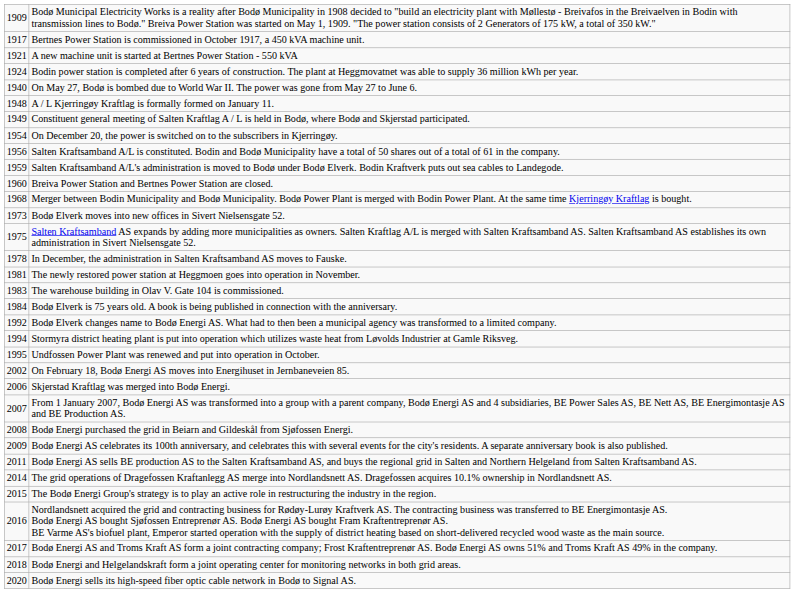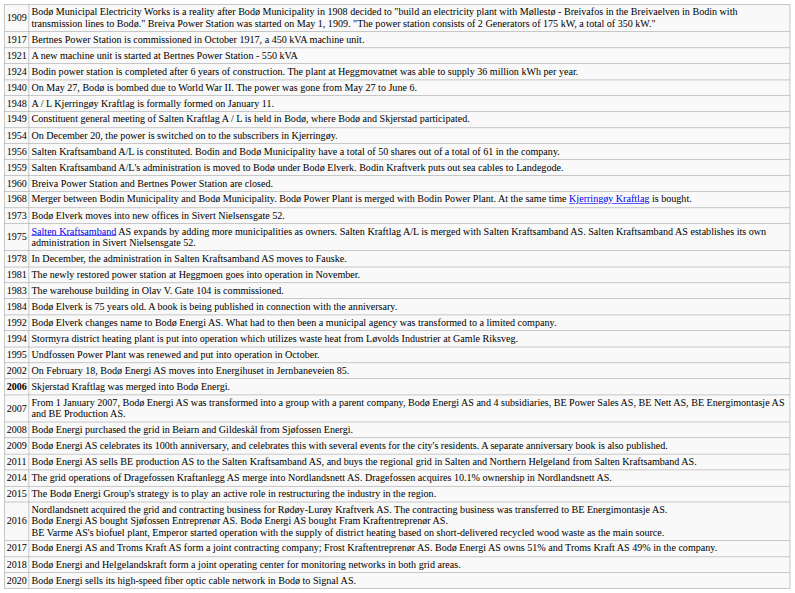(17, 386) normal -> (17, 386) bold
